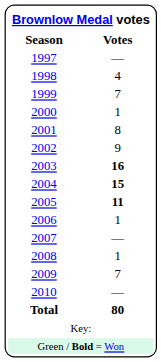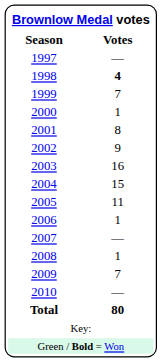(118, 76) normal -> (118, 76) bold
(118, 166) bold -> (118, 166) normal
(118, 184) bold -> (118, 184) normal
(118, 202) bold -> (118, 202) normal
